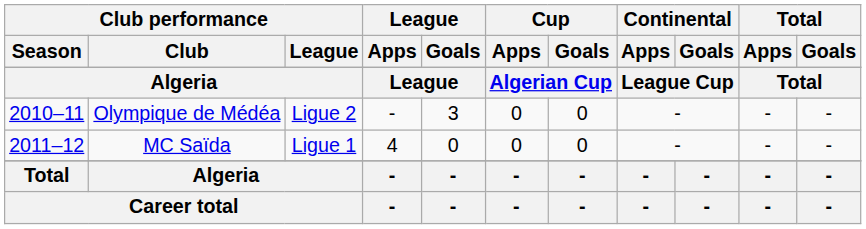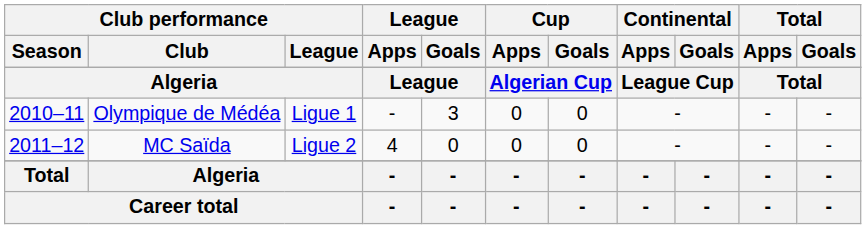(324, 113) Ligue 2 -> (324, 113) Ligue 1
(324, 144) Ligue 1 -> (324, 144) Ligue 2
